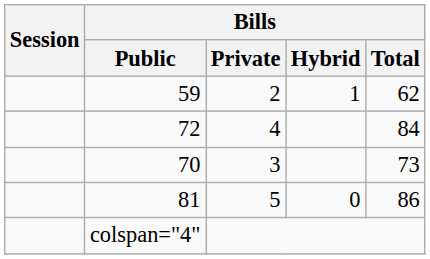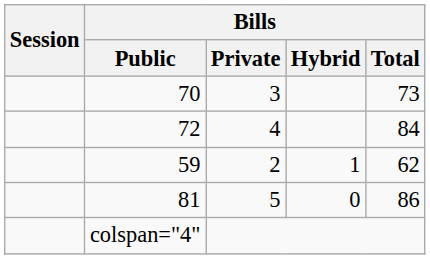rows swapped: (189, 164) <-> (189, 93)
